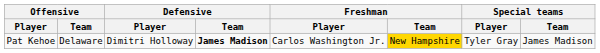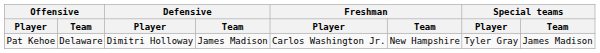(233, 41) bold -> (233, 41) normal
(425, 41) gold background -> (425, 41) no background
